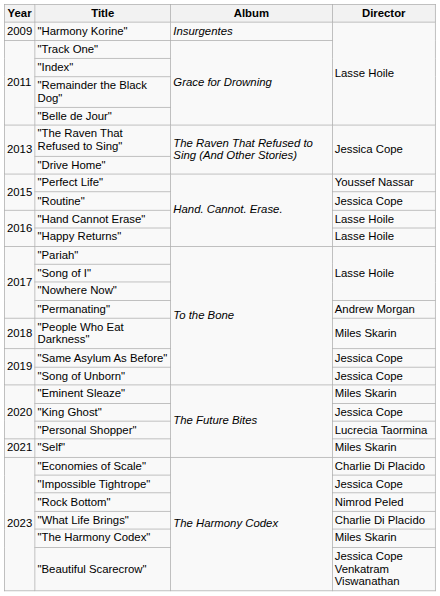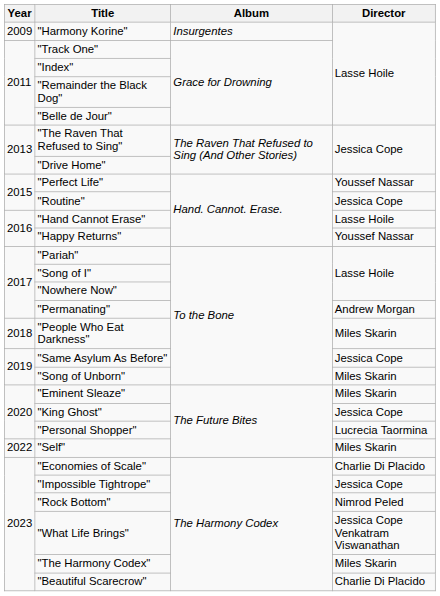(364, 237) Lasse Hoile -> (374, 237) Youssef Nassar
(369, 376) Jessica Cope -> (366, 376) Miles Skarin
(20, 448) 2021 -> (20, 448) 2022
(380, 520) Charlie Di Placido -> (369, 533) Jessica Cope Venkatram Viswanathan
(369, 569) Jessica Cope Venkatram Viswanathan -> (380, 581) Charlie Di Placido
